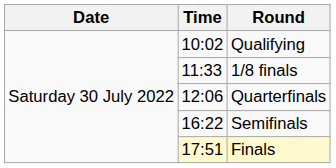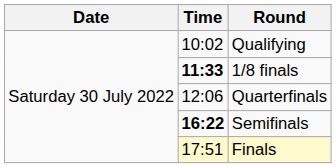(202, 70) normal -> (202, 70) bold
(202, 123) normal -> (203, 123) bold
